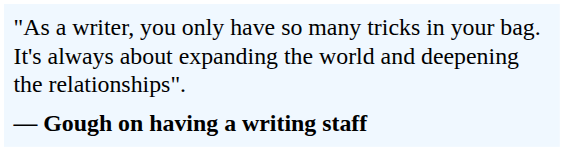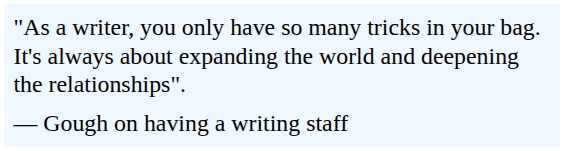(190, 123) bold -> (181, 123) normal
